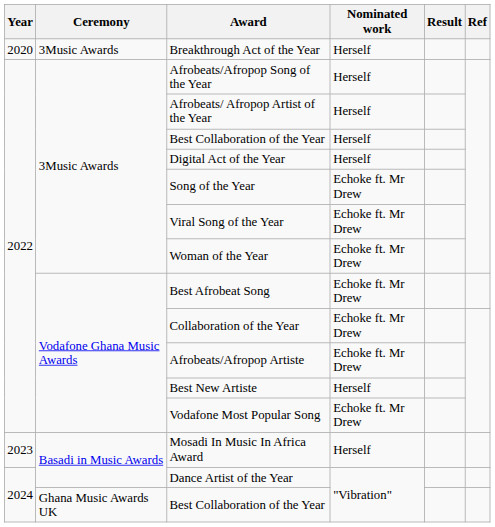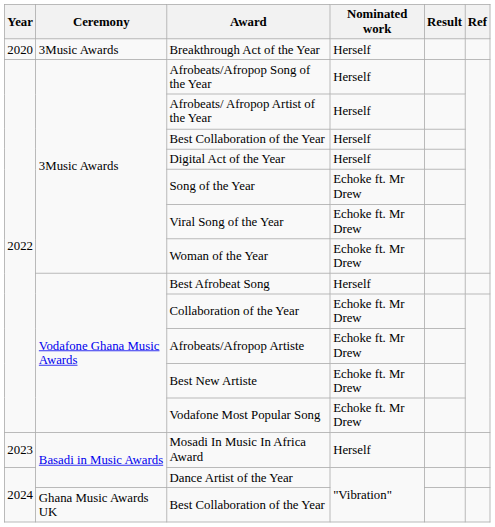(369, 290) Echoke ft. Mr Drew -> (352, 283) Herself
(352, 387) Herself -> (369, 380) Echoke ft. Mr Drew
